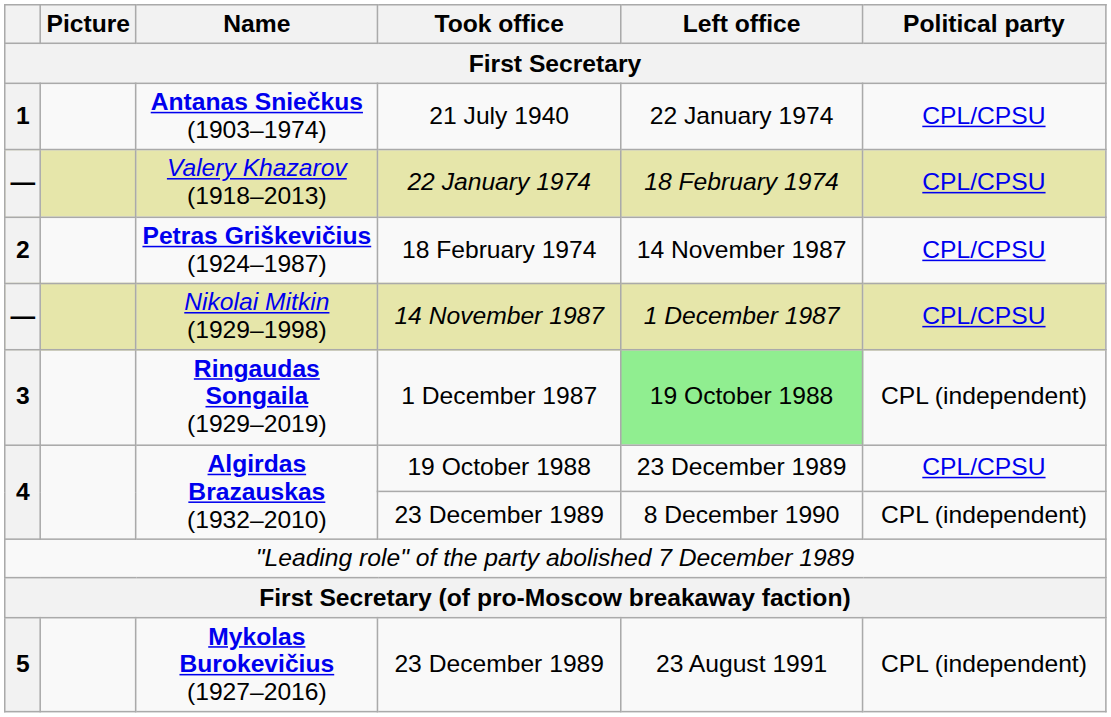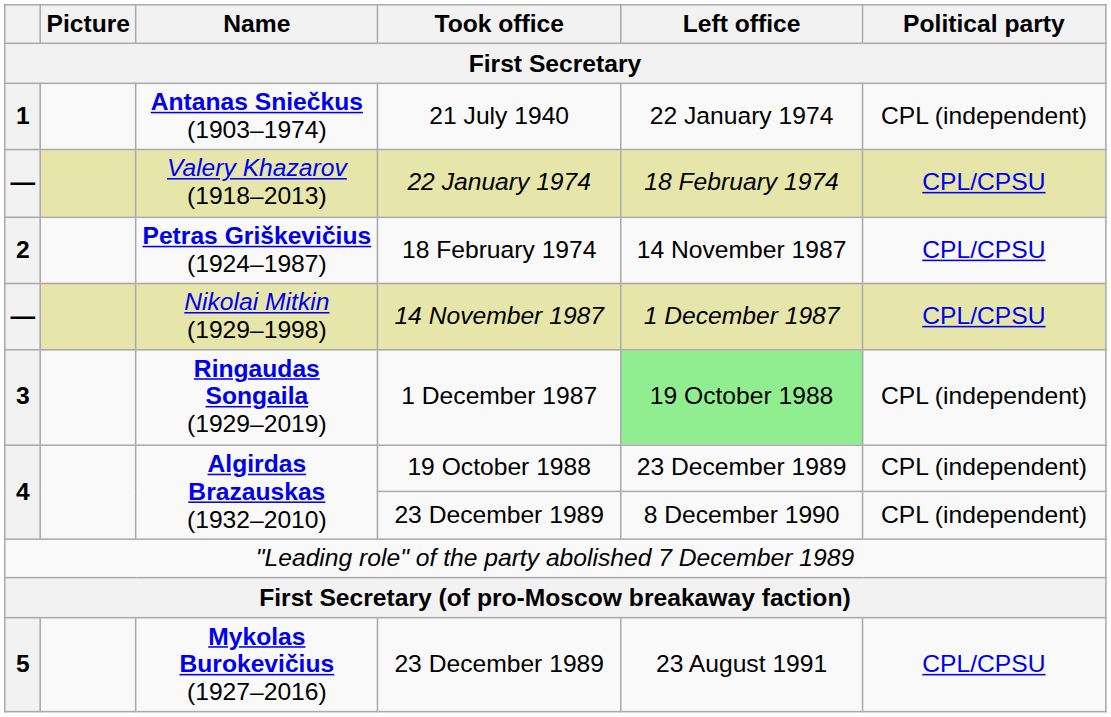(984, 116) CPL/CPSU -> (984, 116) CPL (independent)
(984, 467) CPL/CPSU -> (984, 467) CPL (independent)
(984, 664) CPL (independent) -> (984, 664) CPL/CPSU
